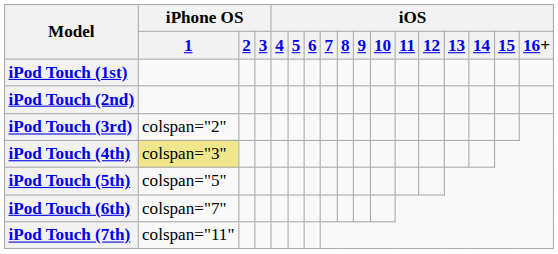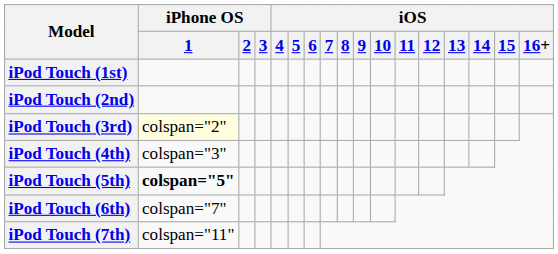(184, 126) no background -> (184, 126) lightyellow background
(184, 153) khaki background -> (184, 153) no background
(184, 180) normal -> (188, 180) bold
